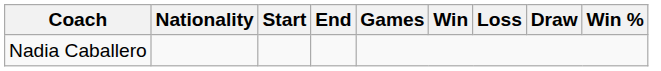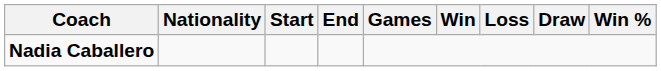(78, 50) normal -> (82, 50) bold
